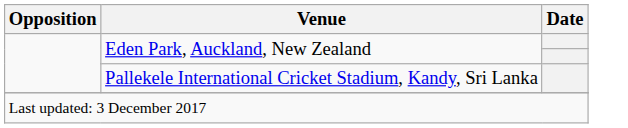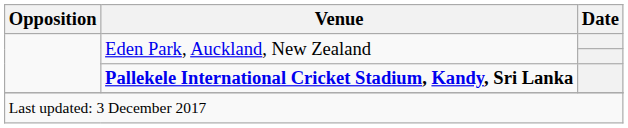(321, 78) normal -> (339, 78) bold
